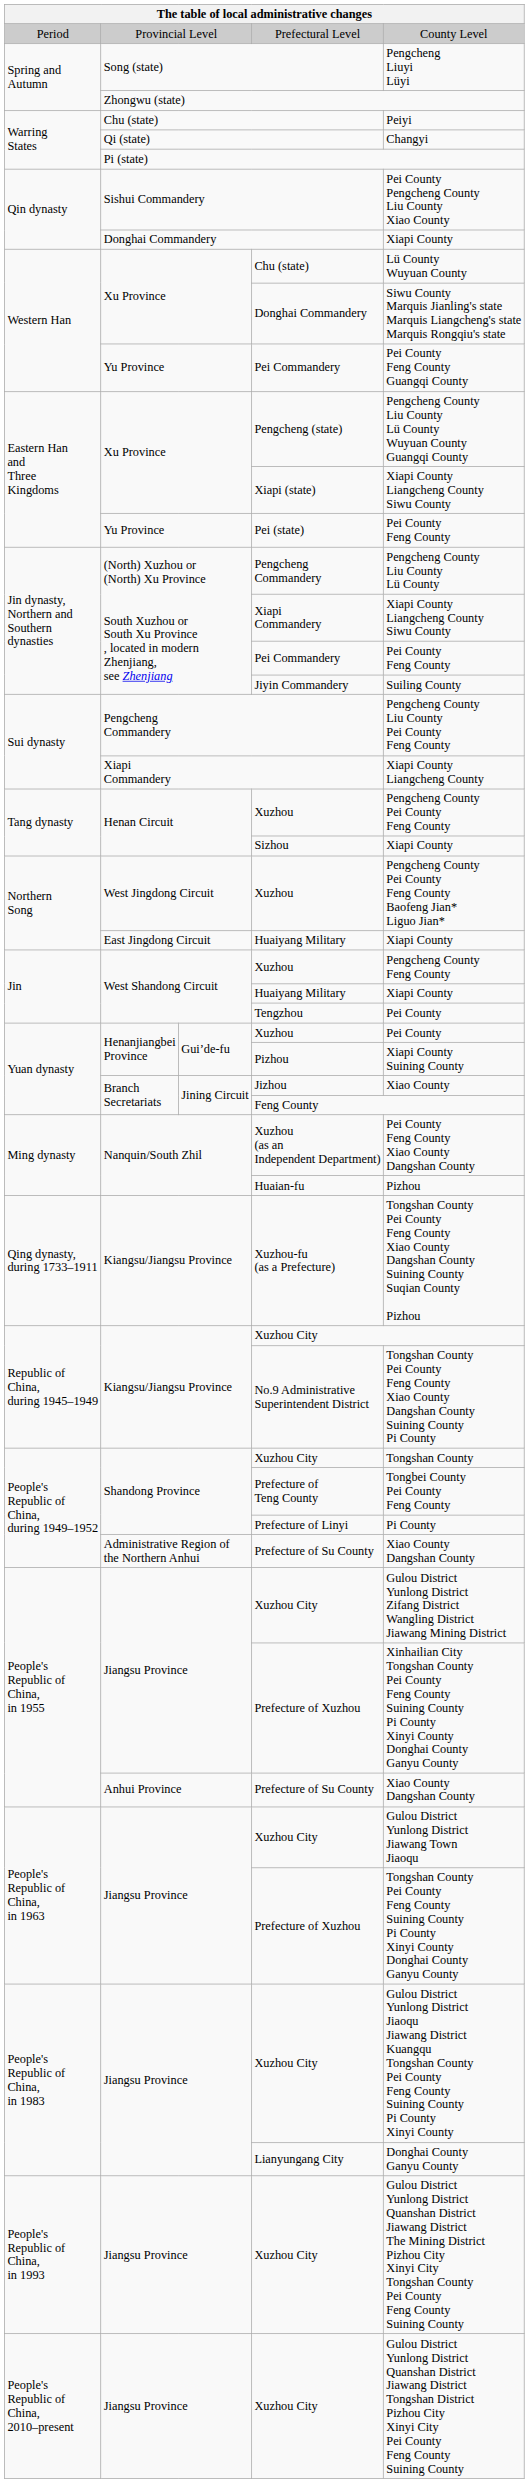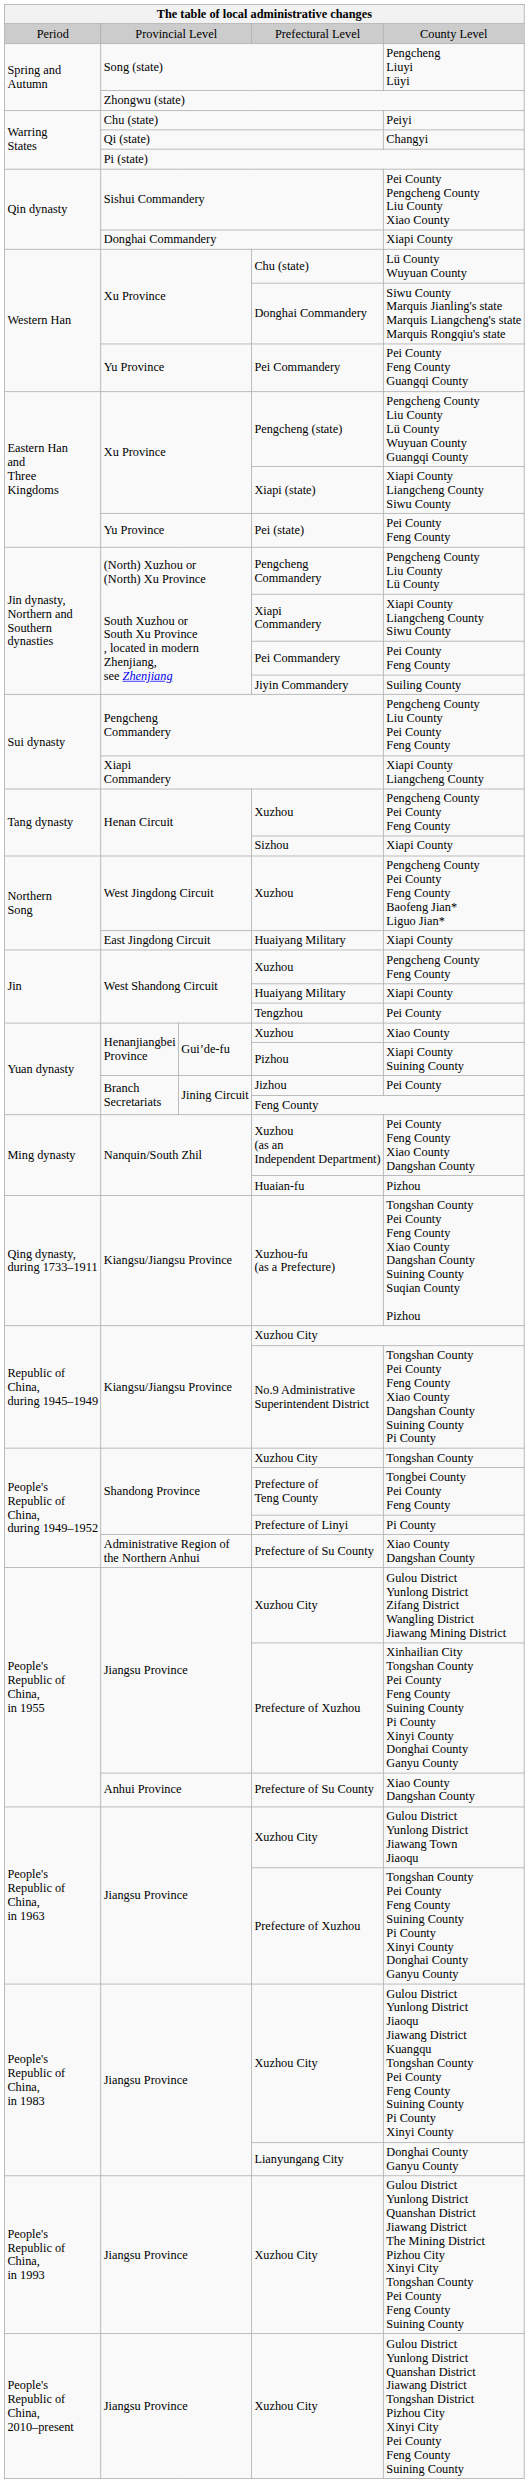(414, 1032) Pei County -> (418, 1032) Xiao County
(418, 1085) Xiao County -> (414, 1085) Pei County
